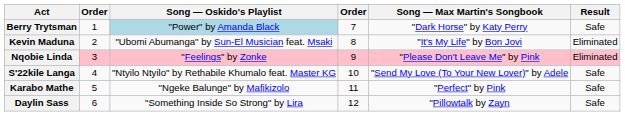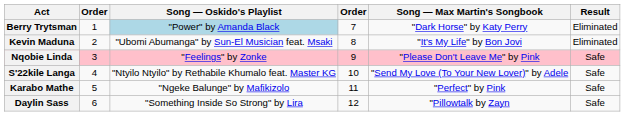(595, 27) Safe -> (595, 27) Eliminated
(595, 57) Eliminated -> (595, 57) Safe
